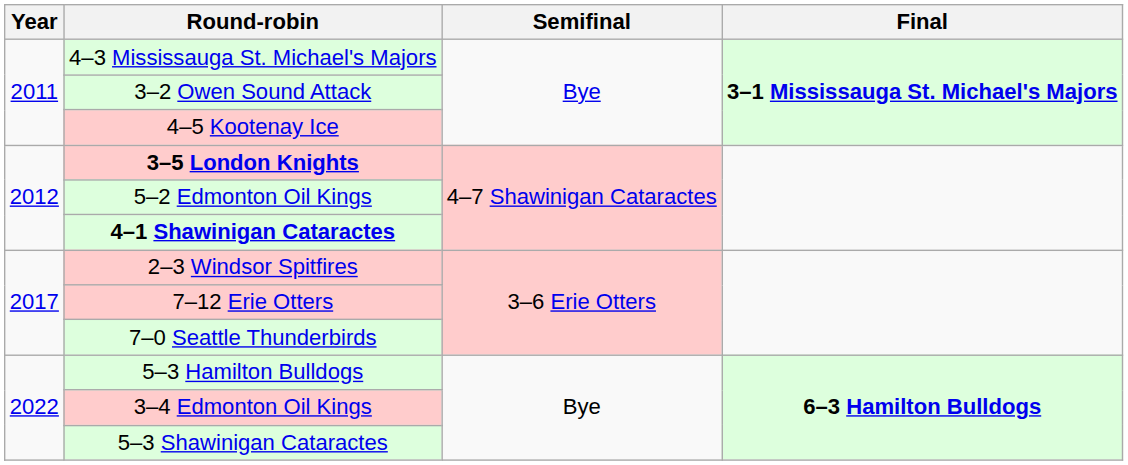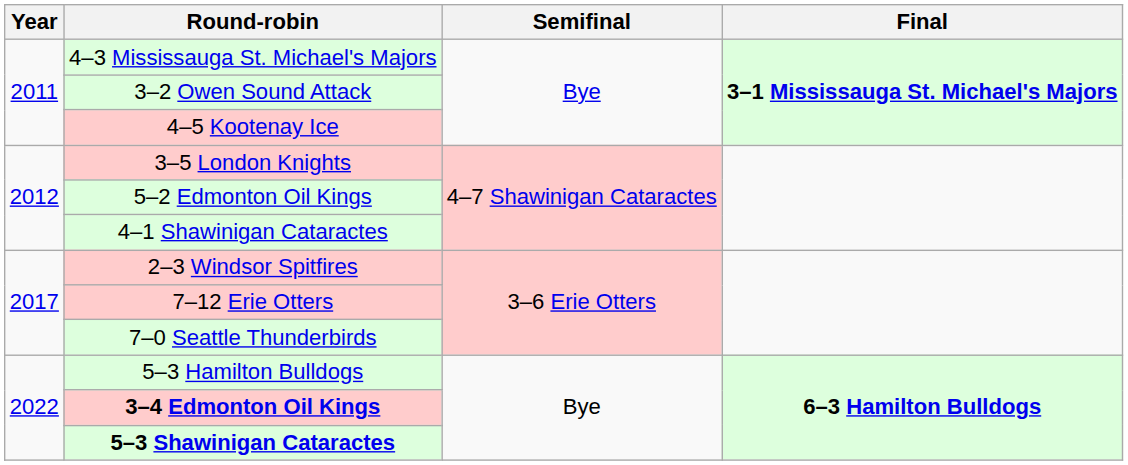(253, 162) bold -> (253, 162) normal
(253, 232) bold -> (253, 232) normal
(253, 407) normal -> (253, 407) bold
(253, 442) normal -> (253, 442) bold
